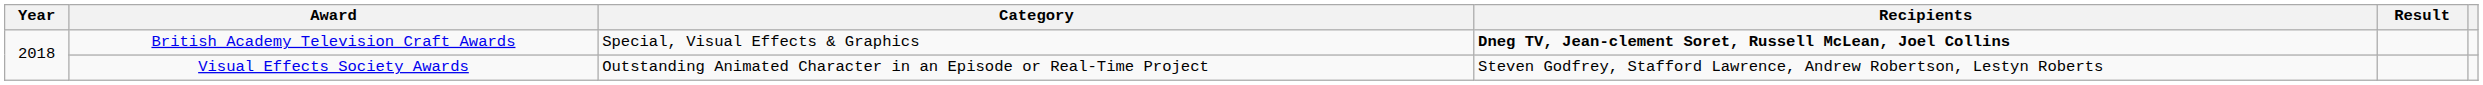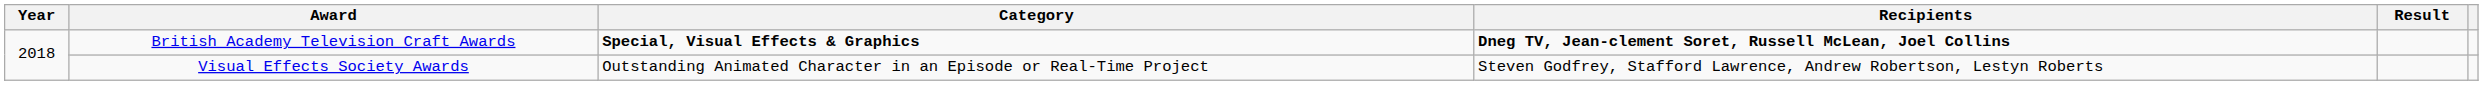(761, 43) normal -> (761, 43) bold
